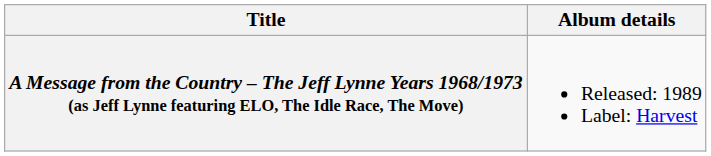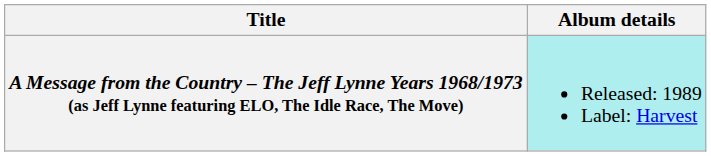(617, 104) no background -> (617, 104) paleturquoise background
